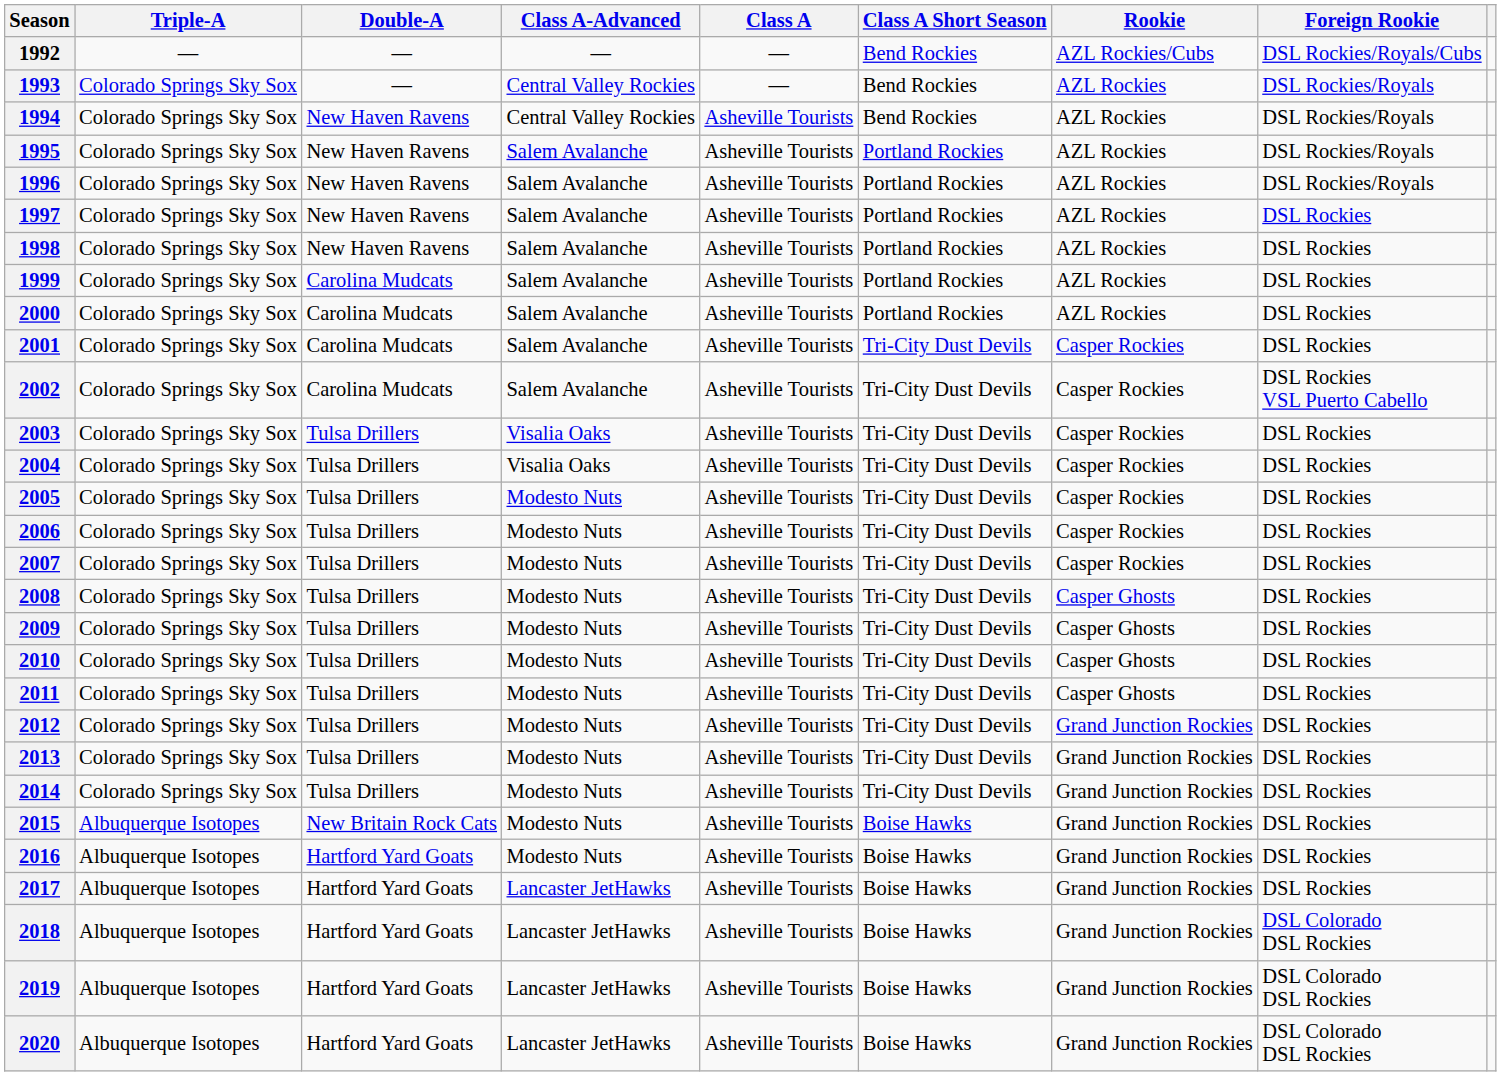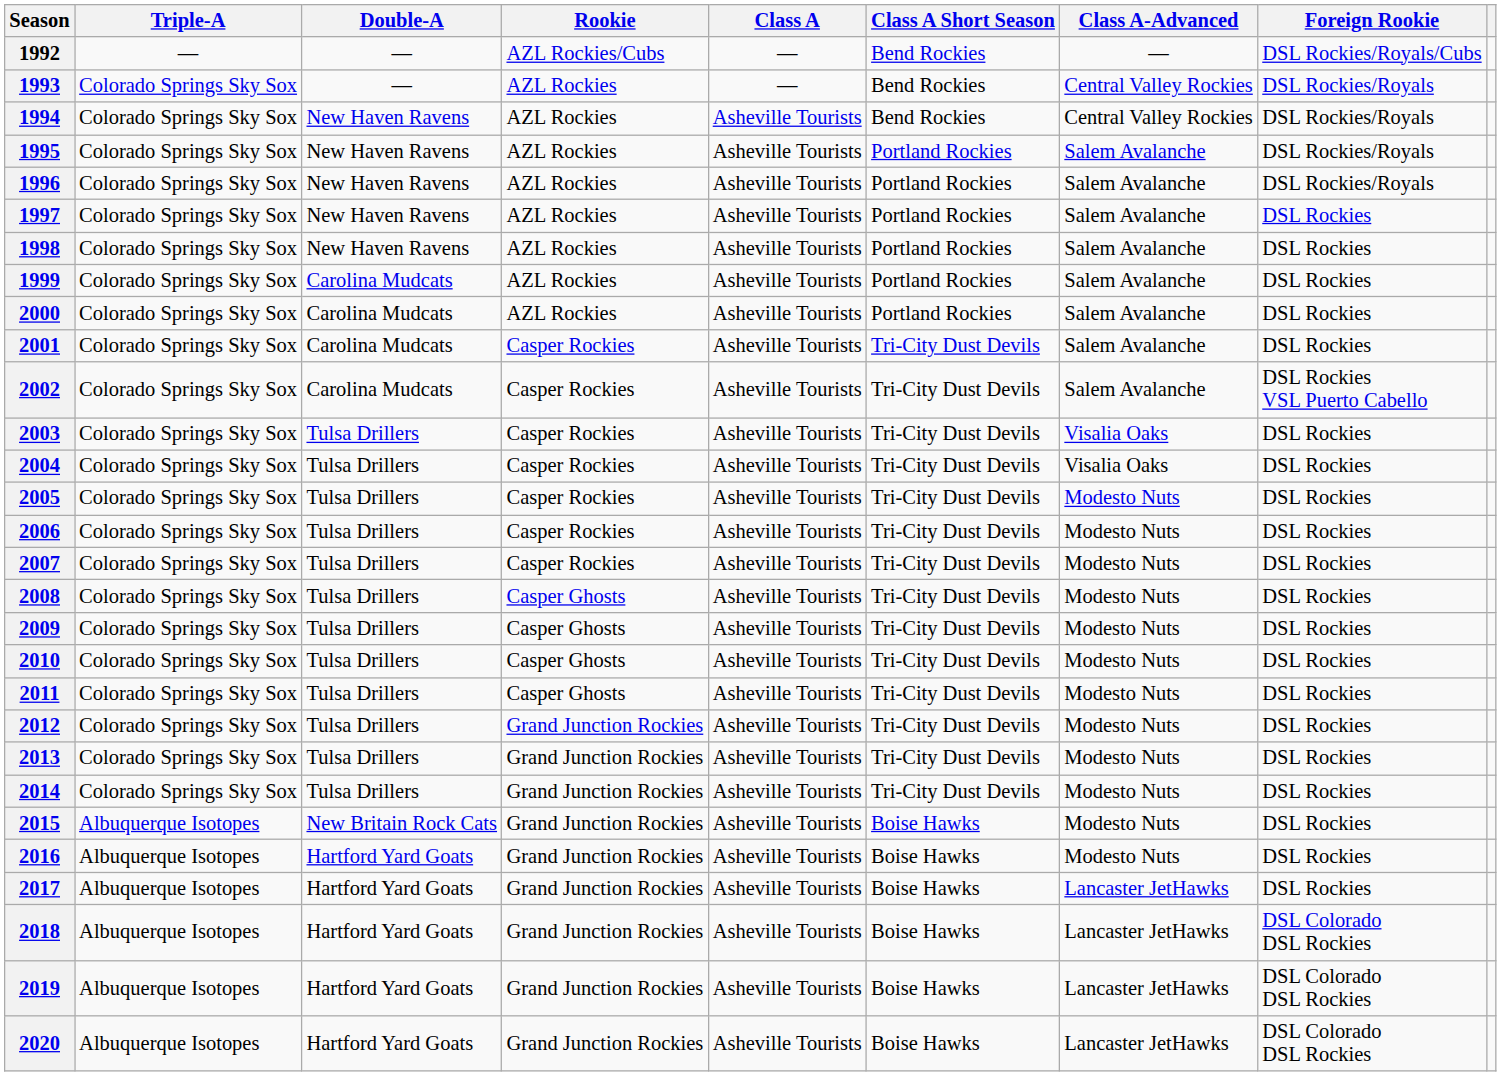columns swapped: (601, 20) <-> (1154, 20)
